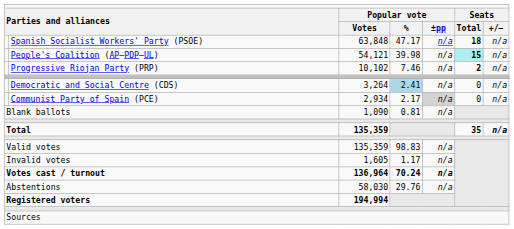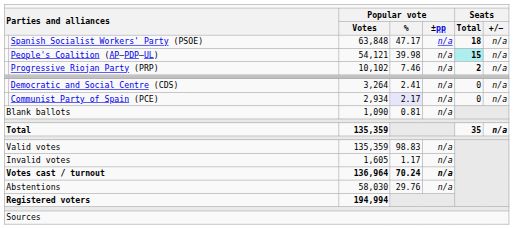(411, 86) lightblue background -> (411, 86) no background
(411, 99) no background -> (411, 99) lavender background
(445, 99) lightgrey background -> (445, 99) no background
